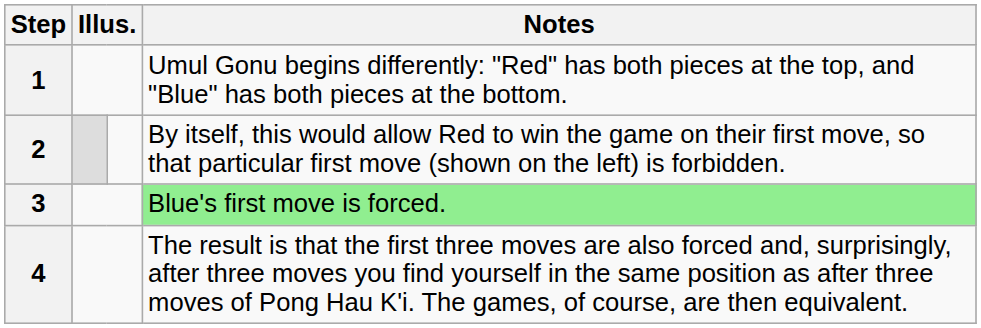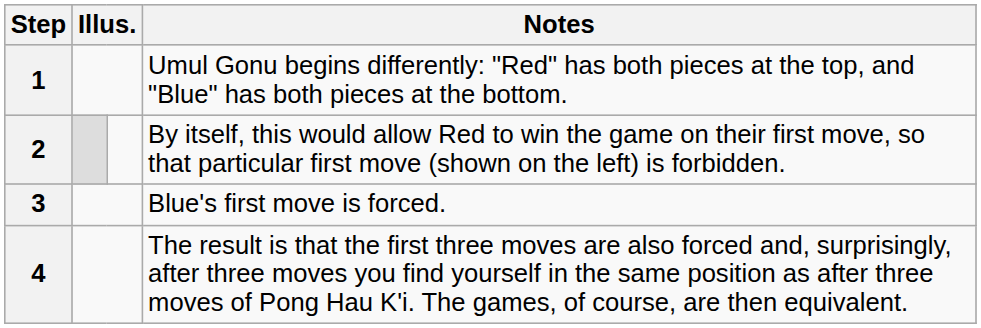(297, 204) lightgreen background -> (297, 204) no background
